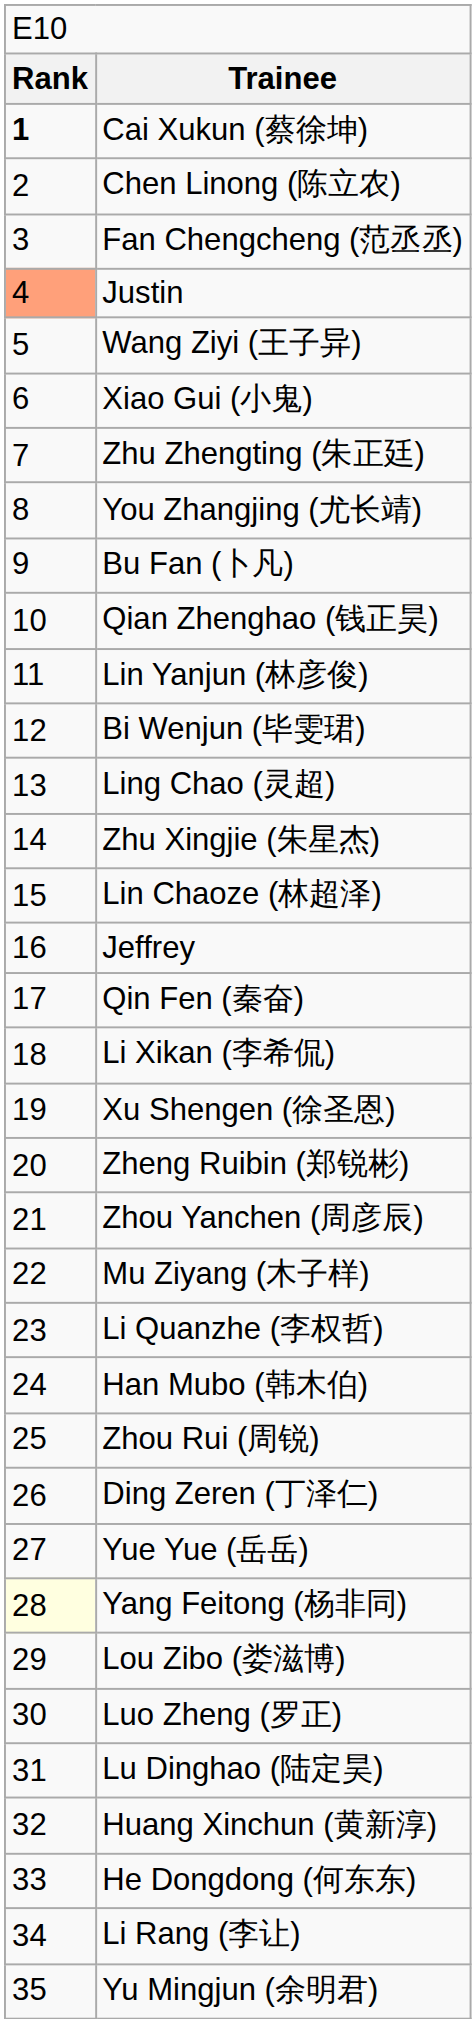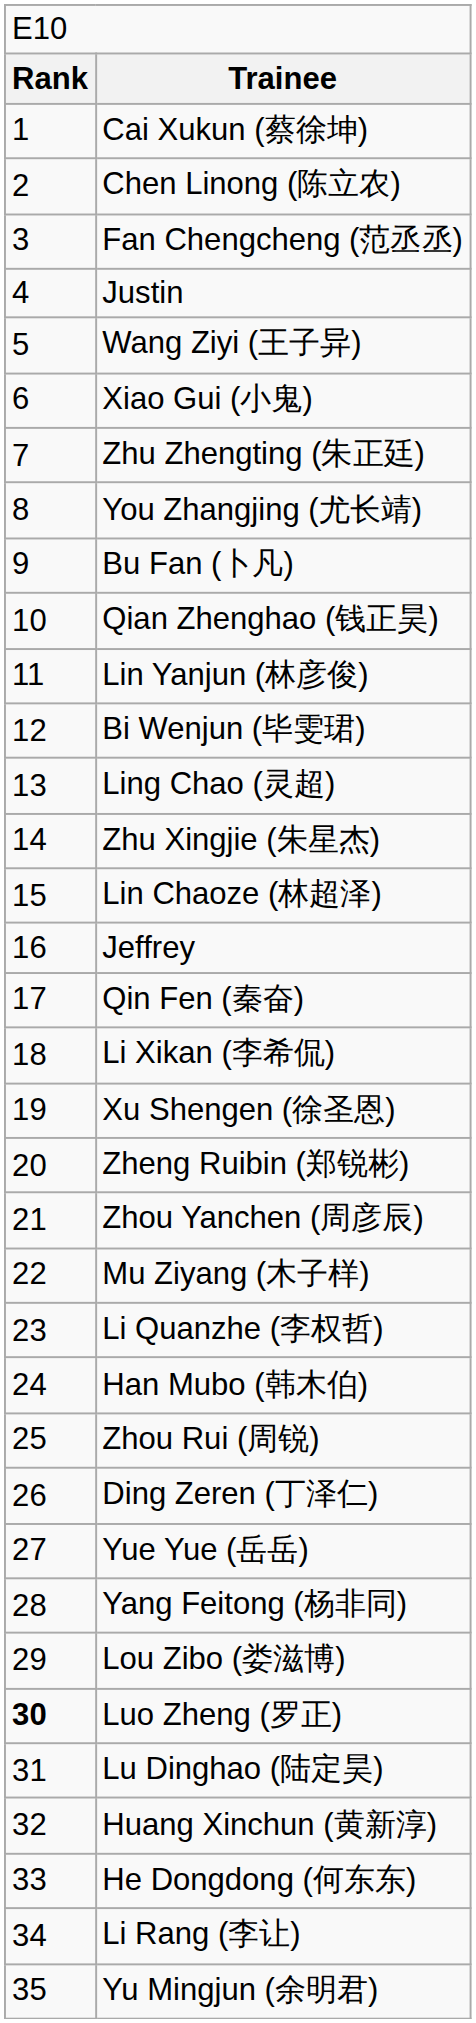(21, 130) bold -> (21, 130) normal
(21, 292) lightsalmon background -> (21, 292) no background
(29, 1605) lightyellow background -> (29, 1605) no background
(29, 1715) normal -> (29, 1715) bold
